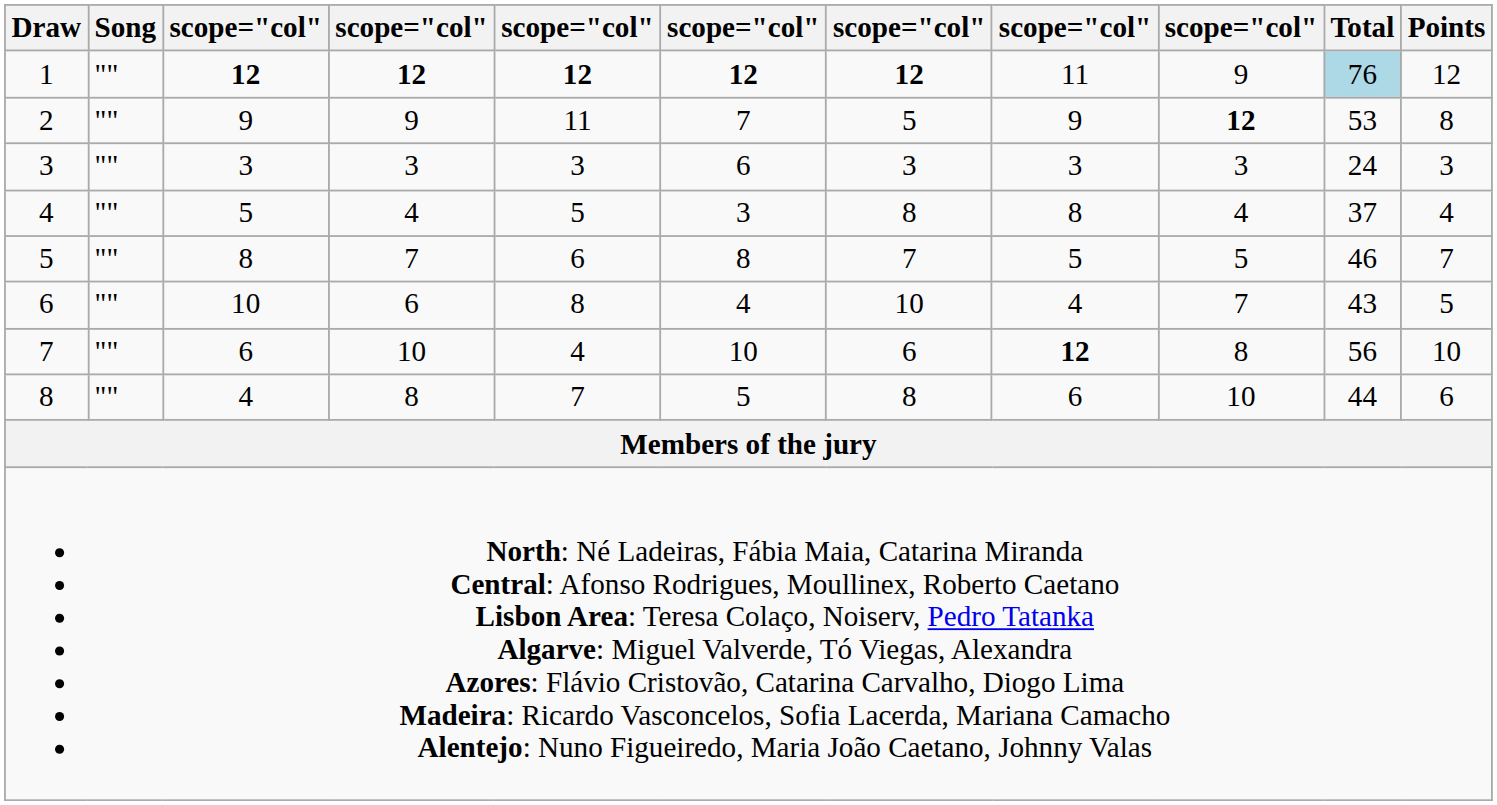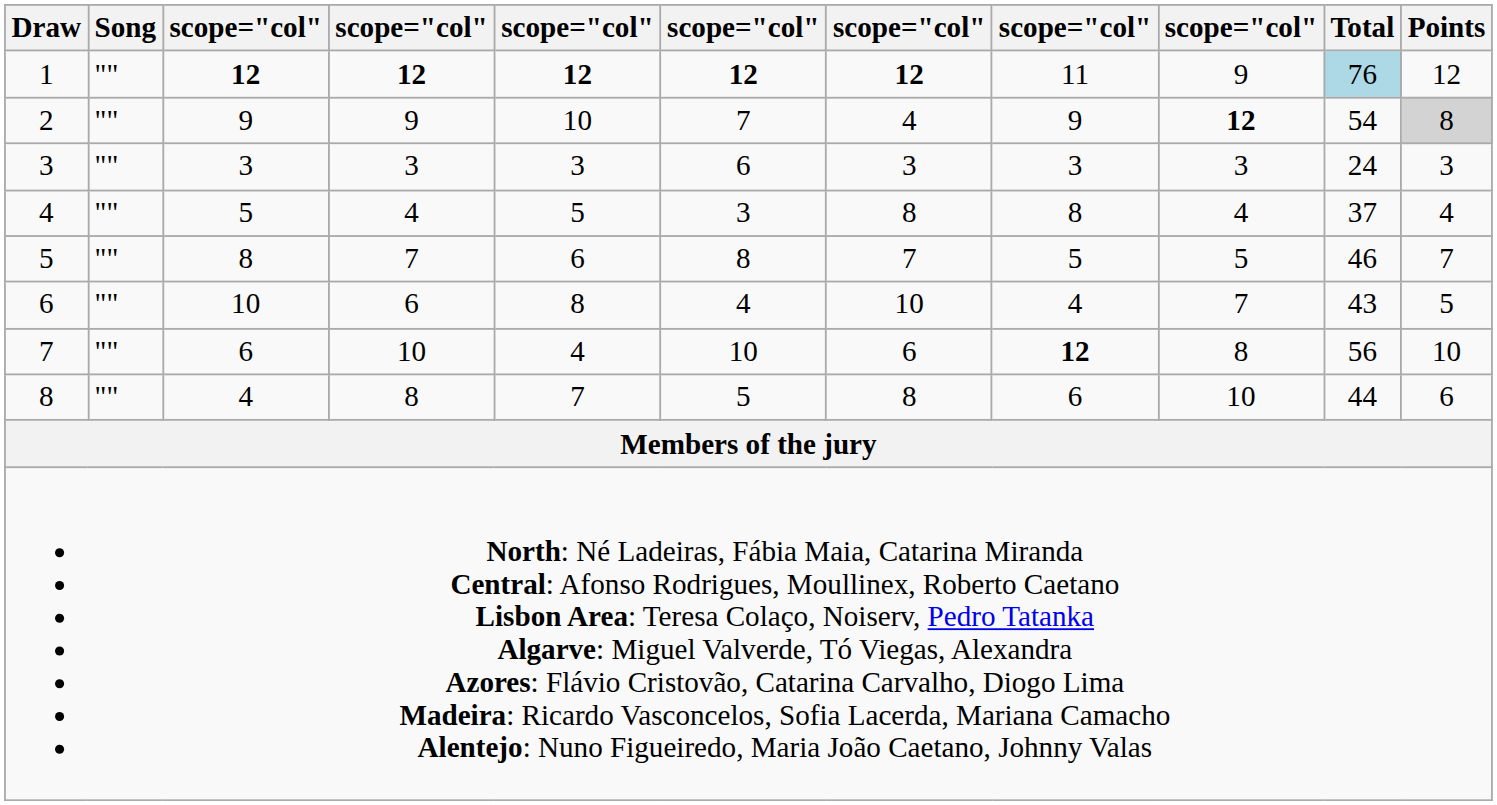(577, 119) 11 -> (577, 119) 10
(909, 119) 5 -> (909, 119) 4
(1362, 119) 53 -> (1362, 119) 54
(1446, 119) no background -> (1446, 119) lightgrey background
